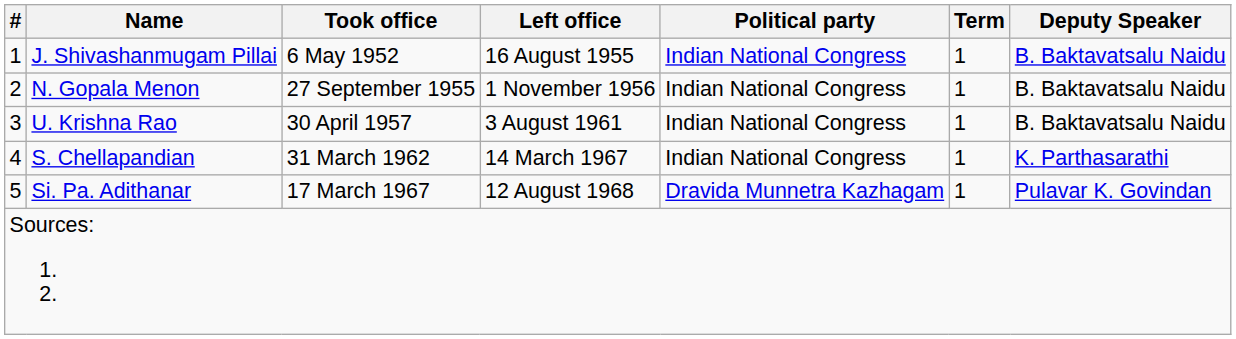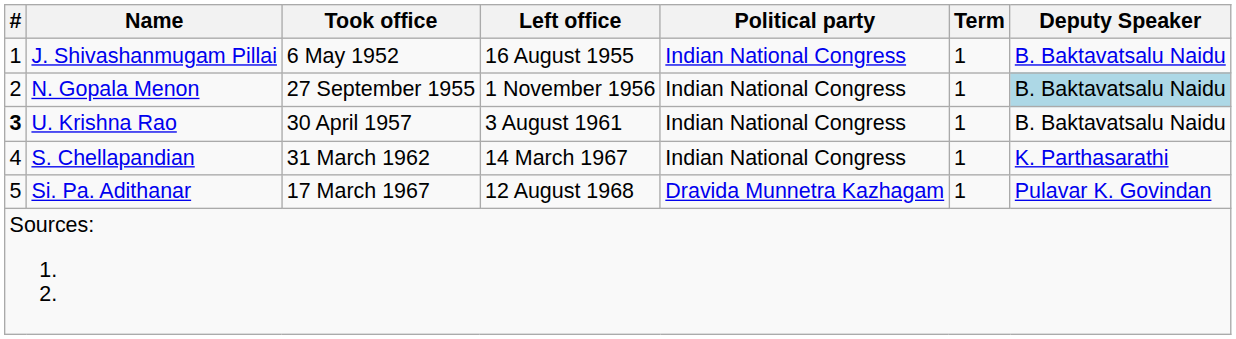(1120, 89) no background -> (1120, 89) lightblue background
(16, 123) normal -> (16, 123) bold
